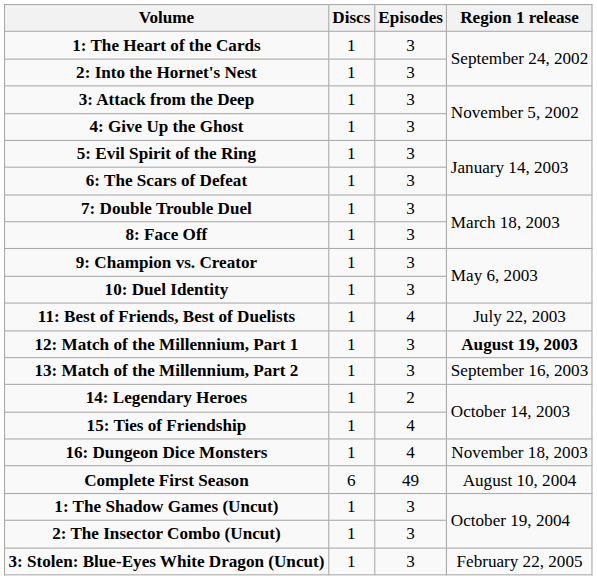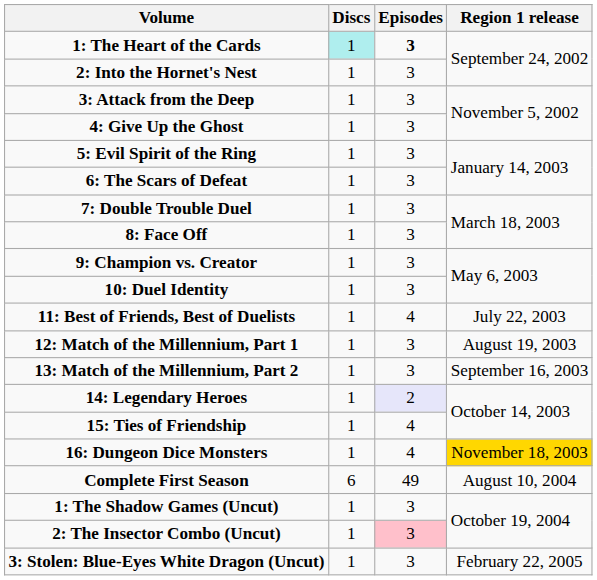(351, 45) no background -> (351, 45) paleturquoise background
(411, 45) normal -> (411, 45) bold
(520, 343) bold -> (520, 343) normal
(411, 398) no background -> (411, 398) lavender background
(520, 452) no background -> (520, 452) gold background
(411, 533) no background -> (411, 533) pink background
